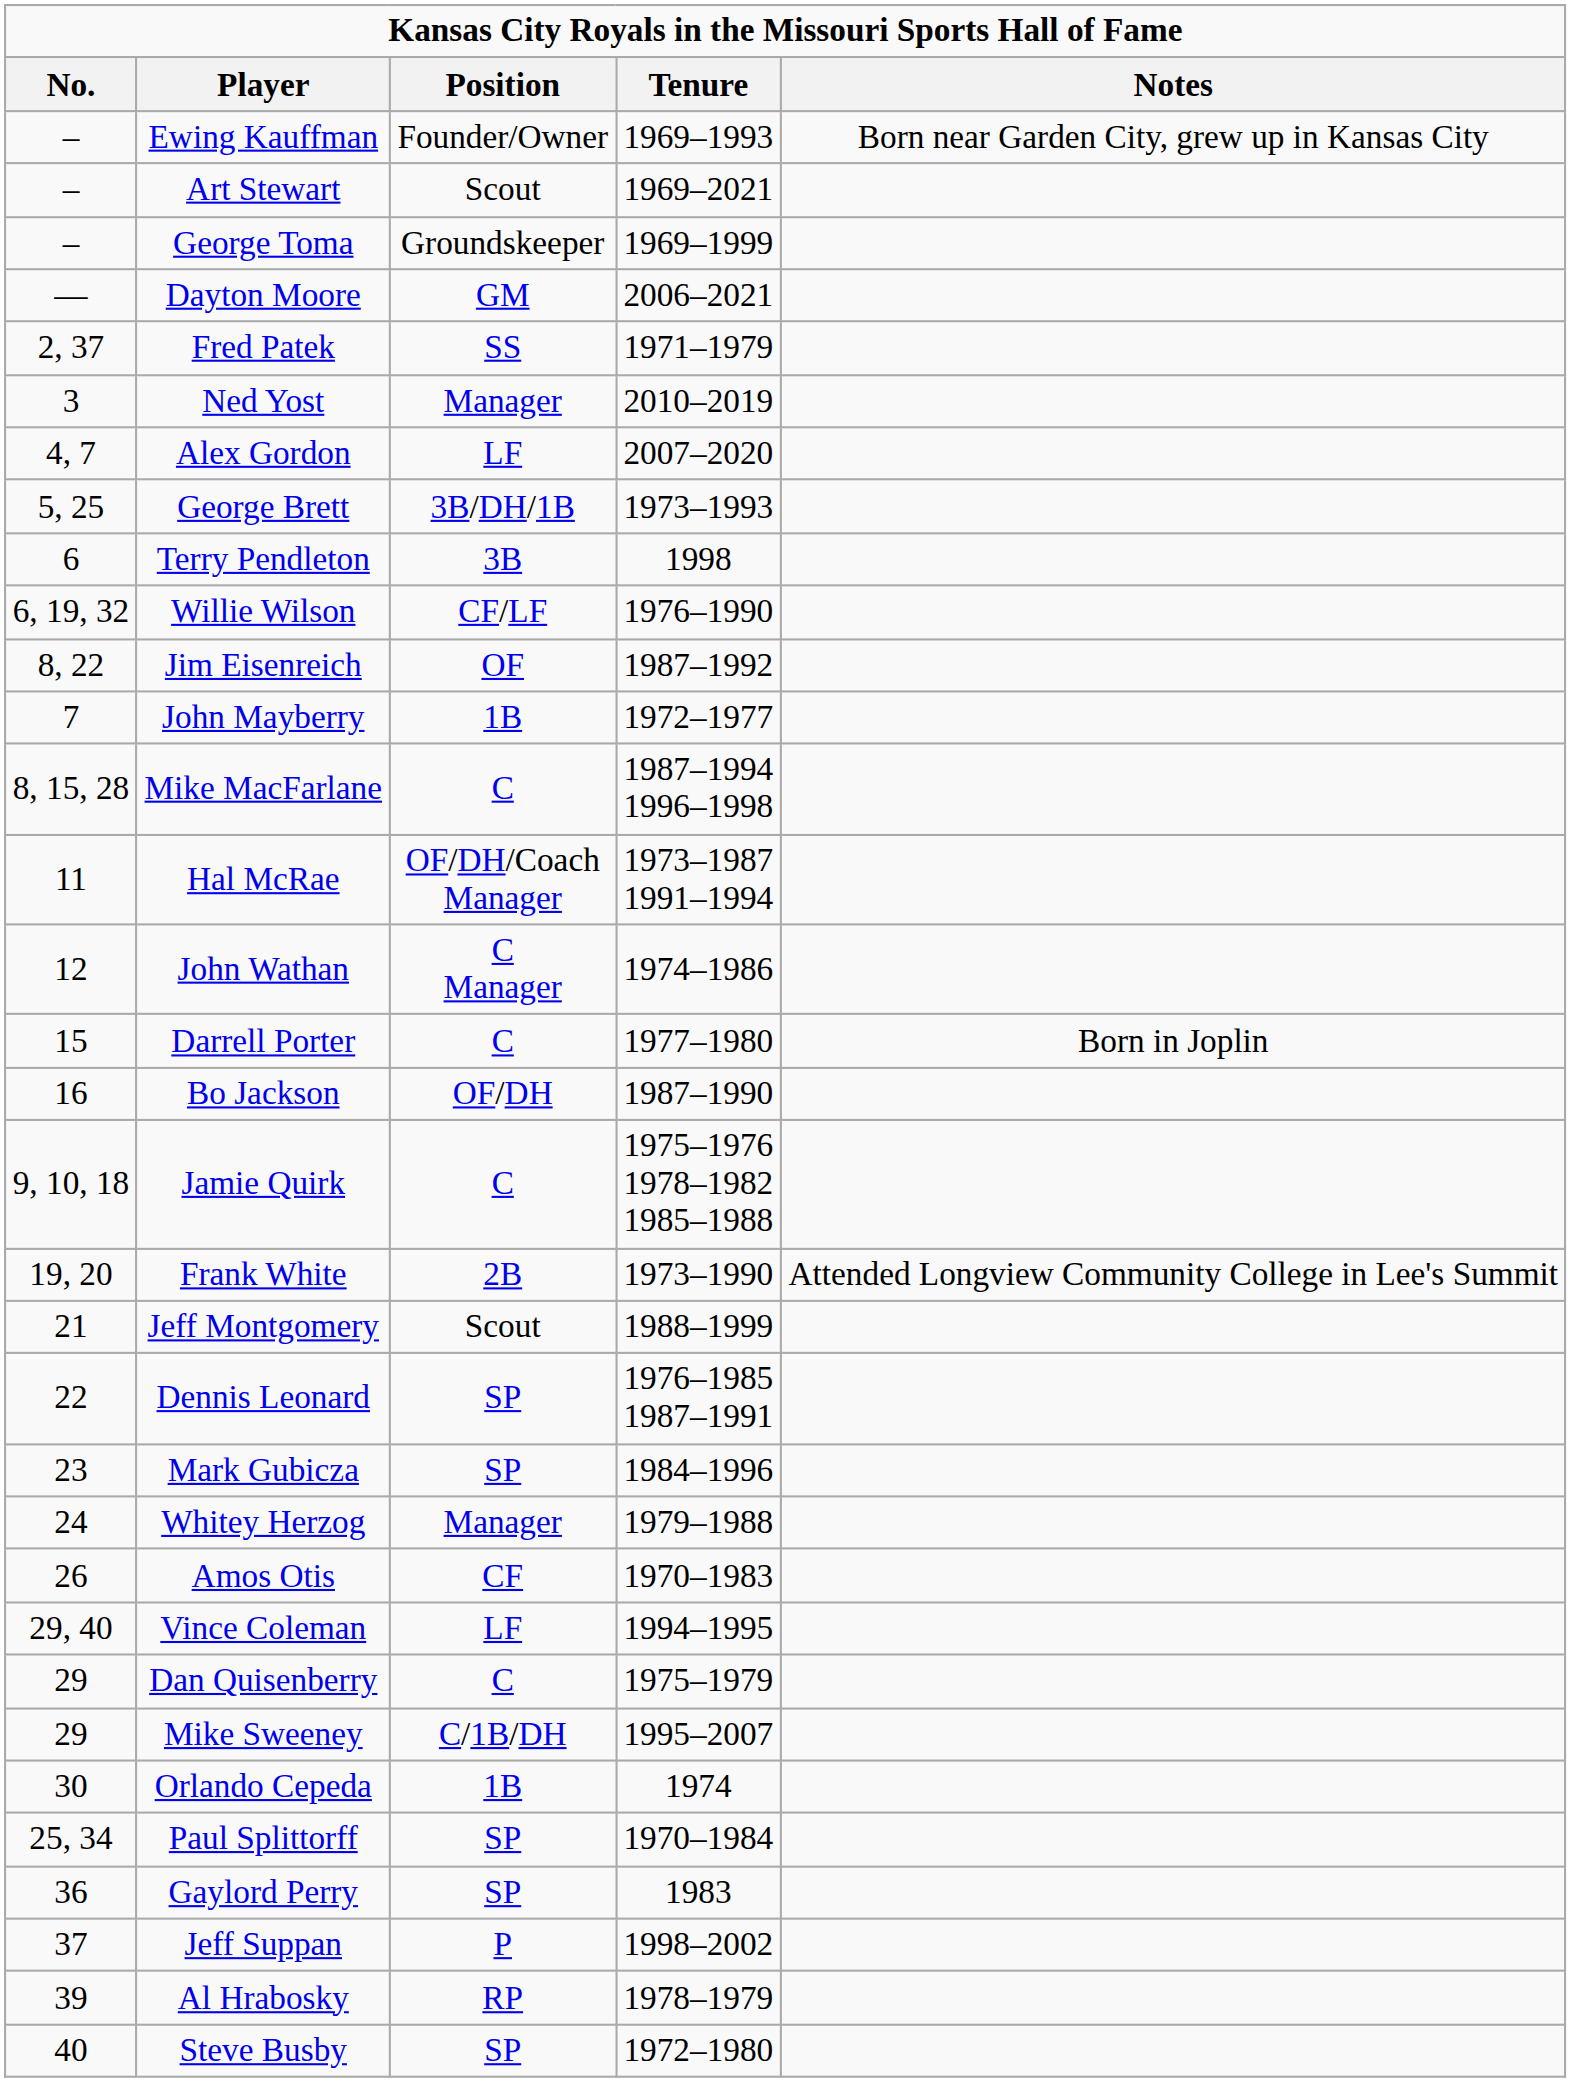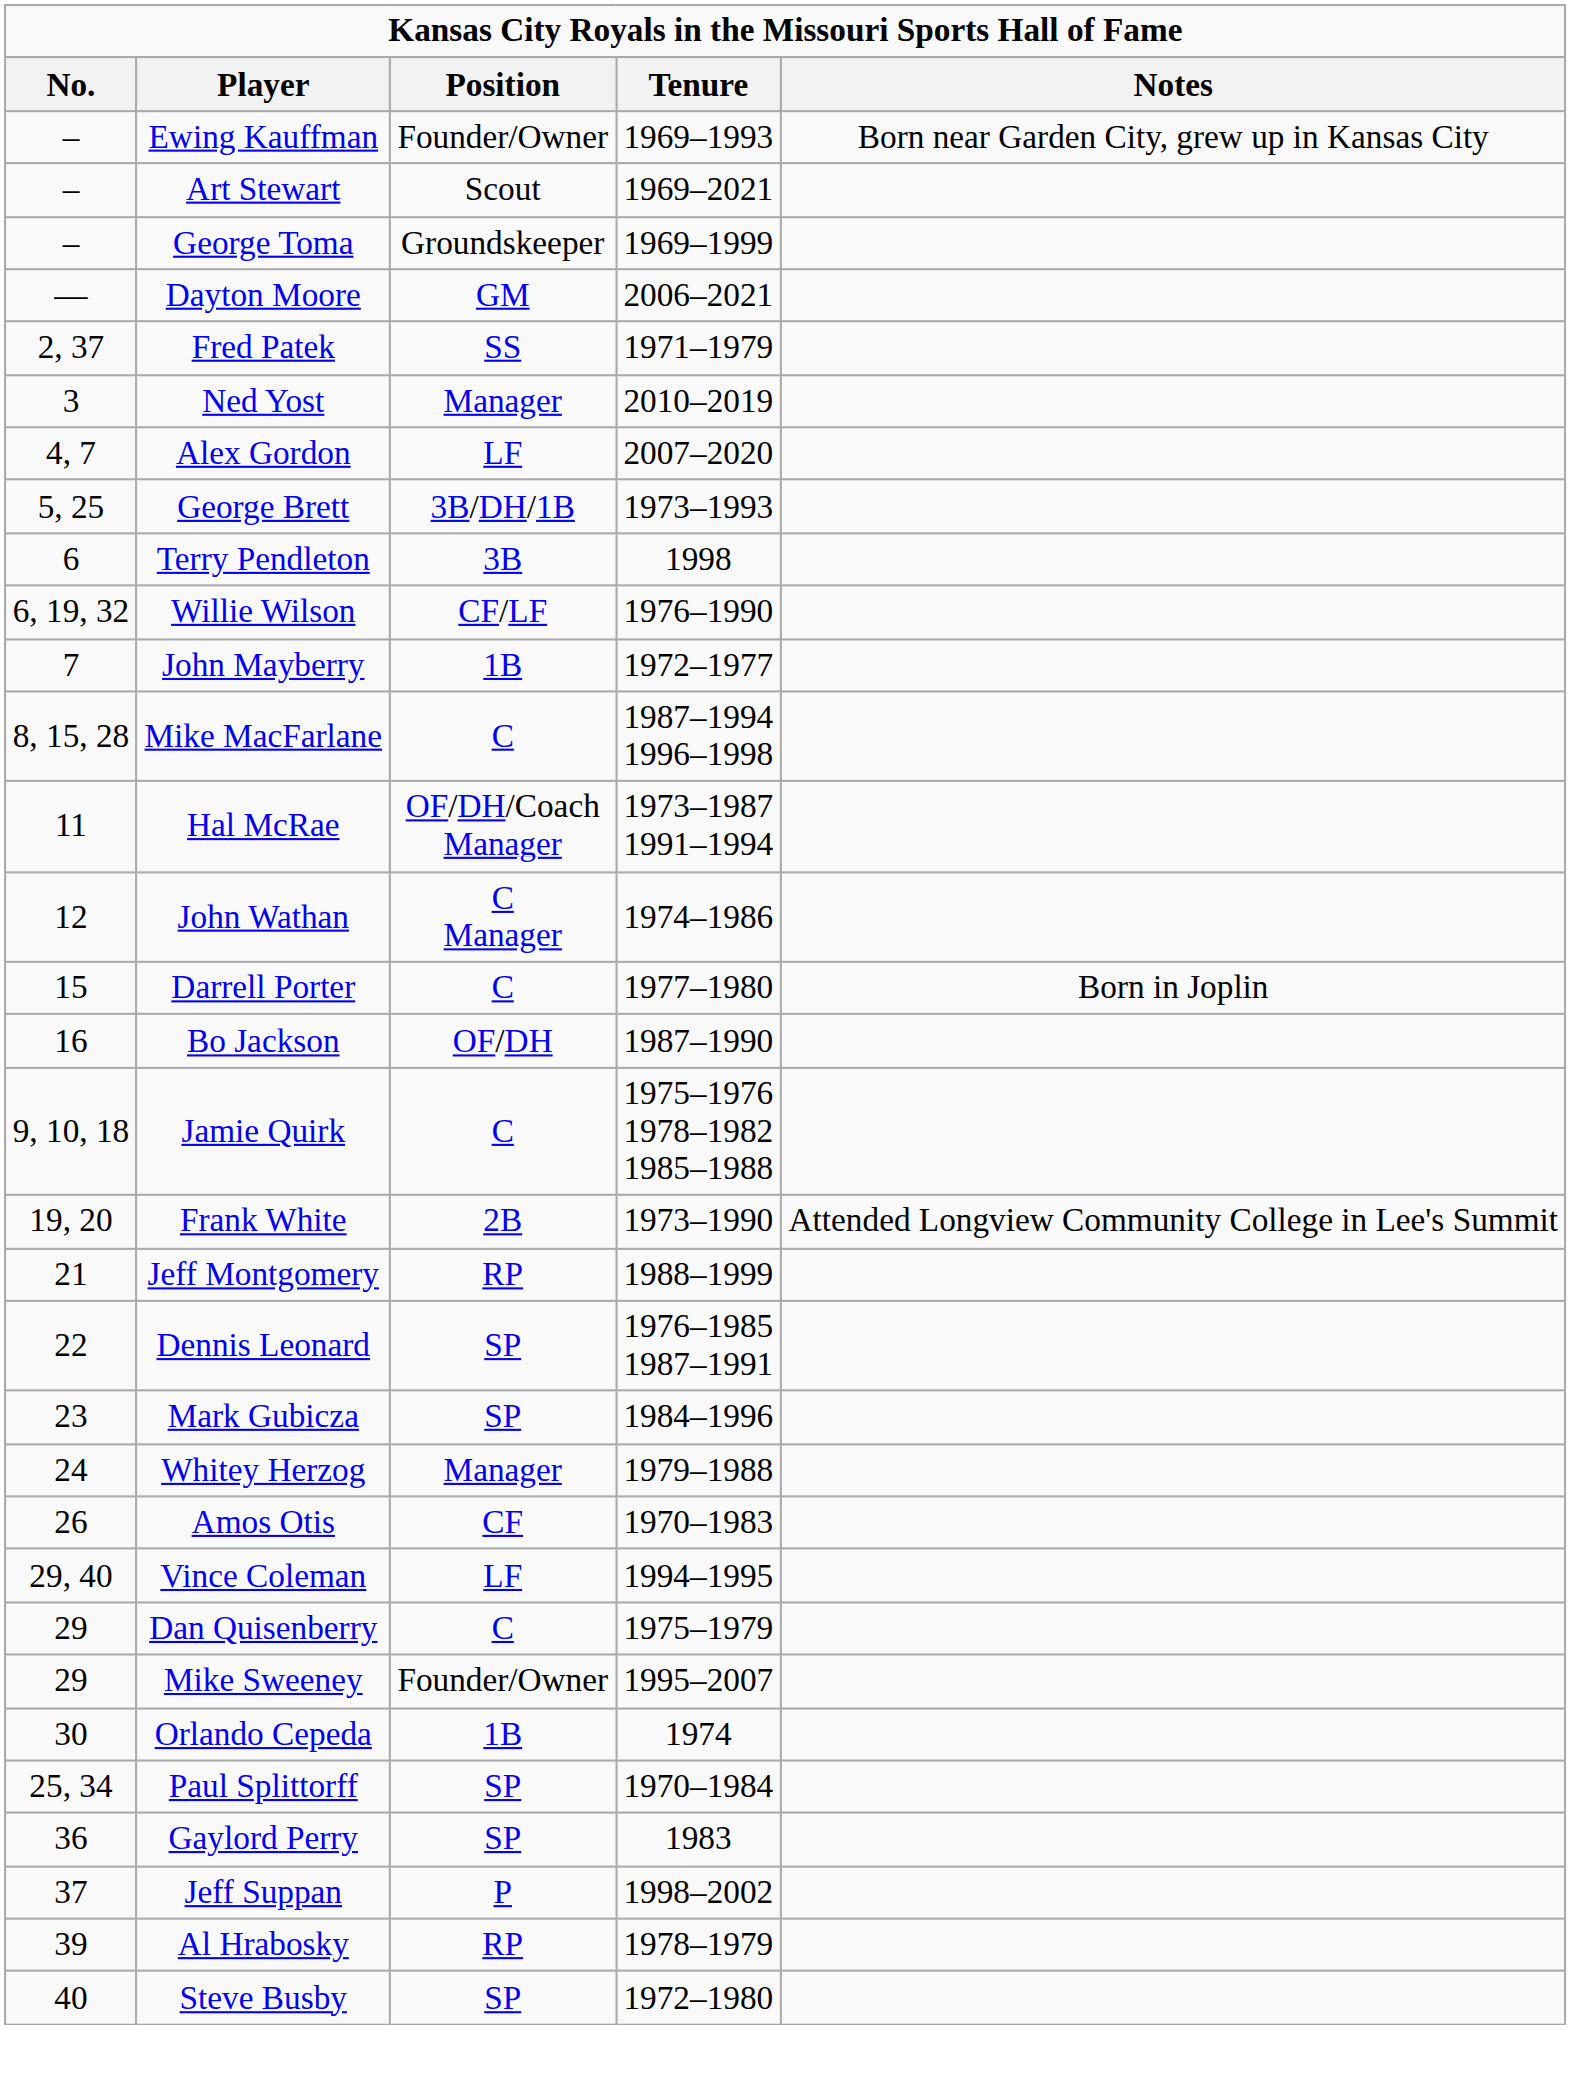- row: (263, 664)
(503, 1326) Scout -> (503, 1273) RP
(503, 1733) C/1B/DH -> (503, 1680) Founder/Owner
